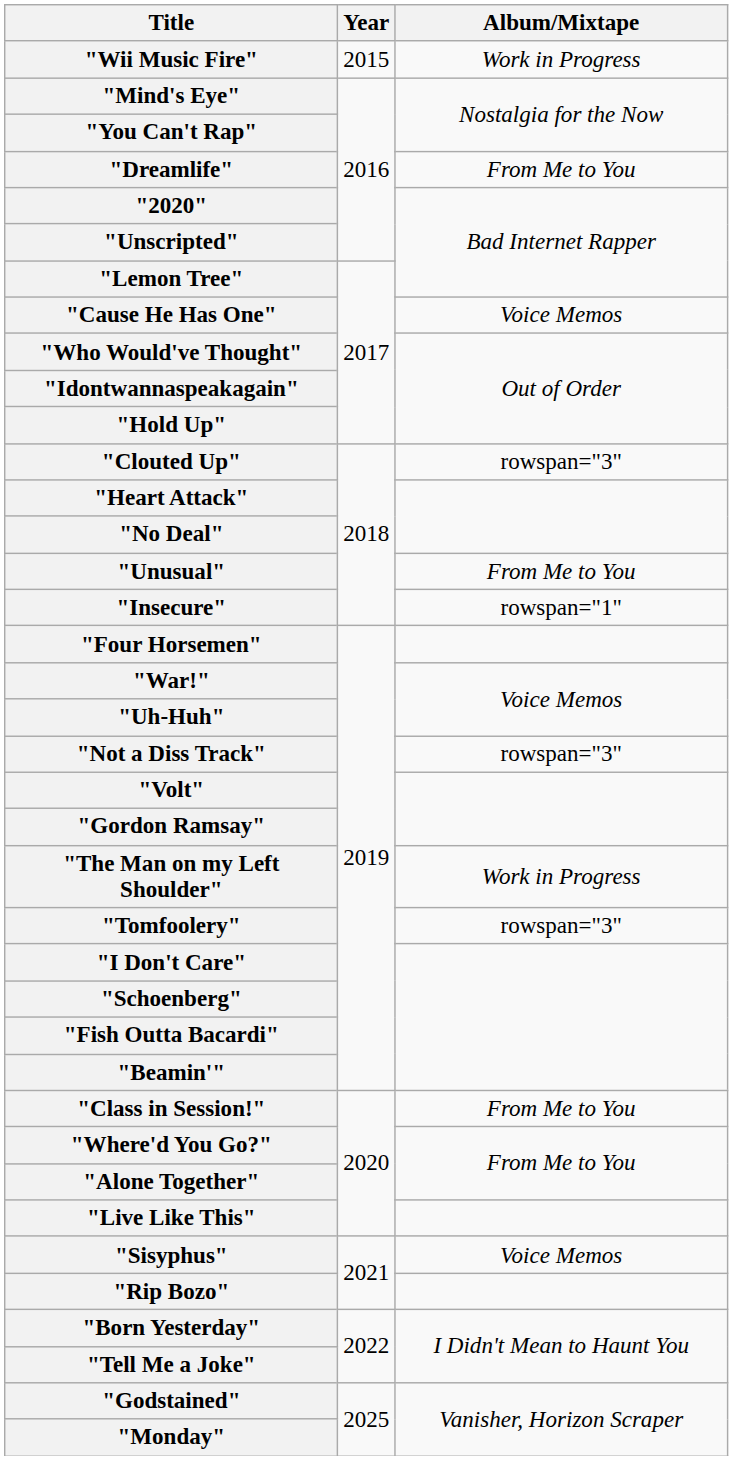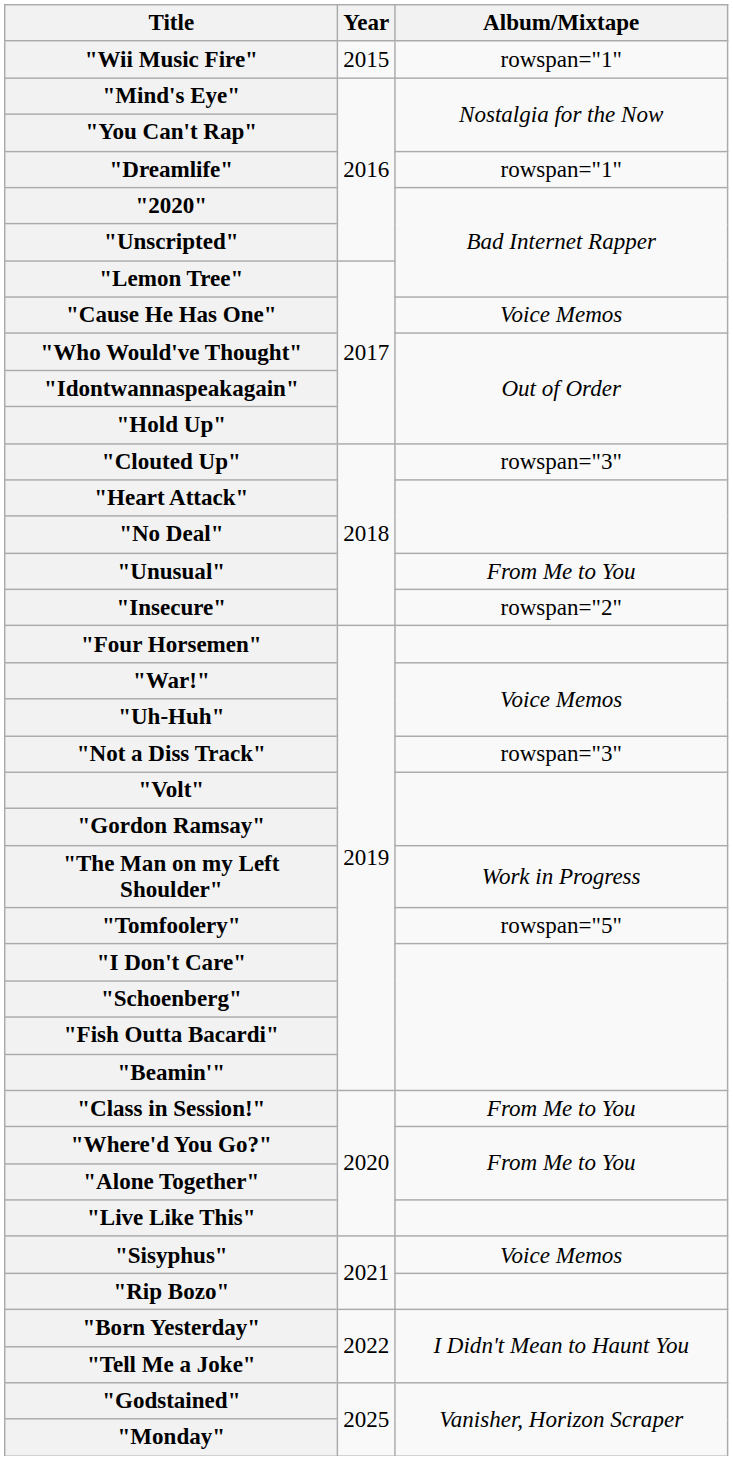(561, 59) Work in Progress -> (561, 59) rowspan="1"
(561, 168) From Me to You -> (561, 168) rowspan="1"
(561, 607) rowspan="1" -> (561, 607) rowspan="2"
(561, 925) rowspan="3" -> (561, 925) rowspan="5"
